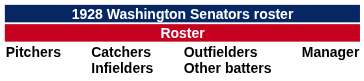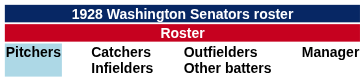(33, 52) no background -> (33, 52) lightblue background
